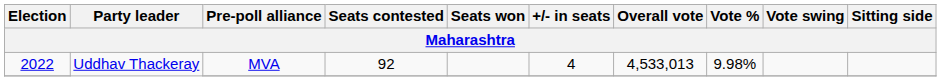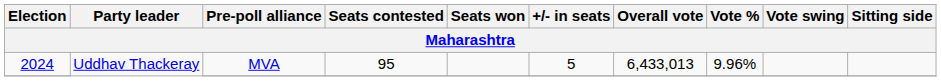(37, 64) 2022 -> (37, 64) 2024
(386, 64) 92 -> (386, 64) 95
(571, 64) 4 -> (571, 64) 5
(660, 64) 4,533,013 -> (660, 64) 6,433,013
(735, 64) 9.98% -> (735, 64) 9.96%
